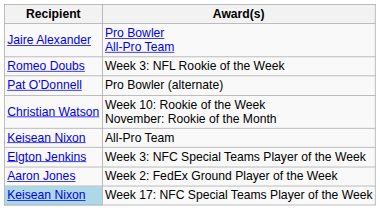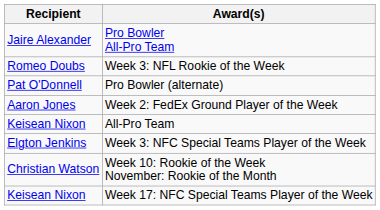rows swapped: (221, 176) <-> (191, 111)
(46, 195) lightblue background -> (46, 195) no background
